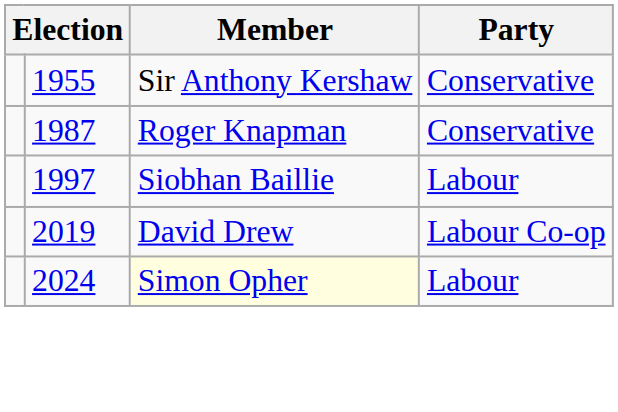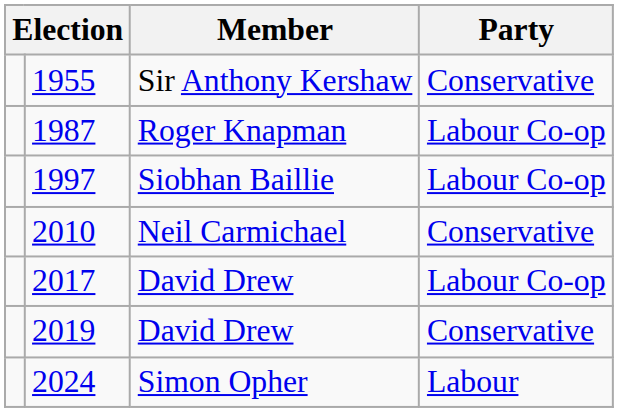(511, 130) Conservative -> (516, 130) Labour Co-op
(473, 180) Labour -> (516, 180) Labour Co-op
+ row: (64, 230)
+ row: (64, 280)
(516, 230) Labour Co-op -> (511, 331) Conservative
(223, 280) lightyellow background -> (223, 381) no background
